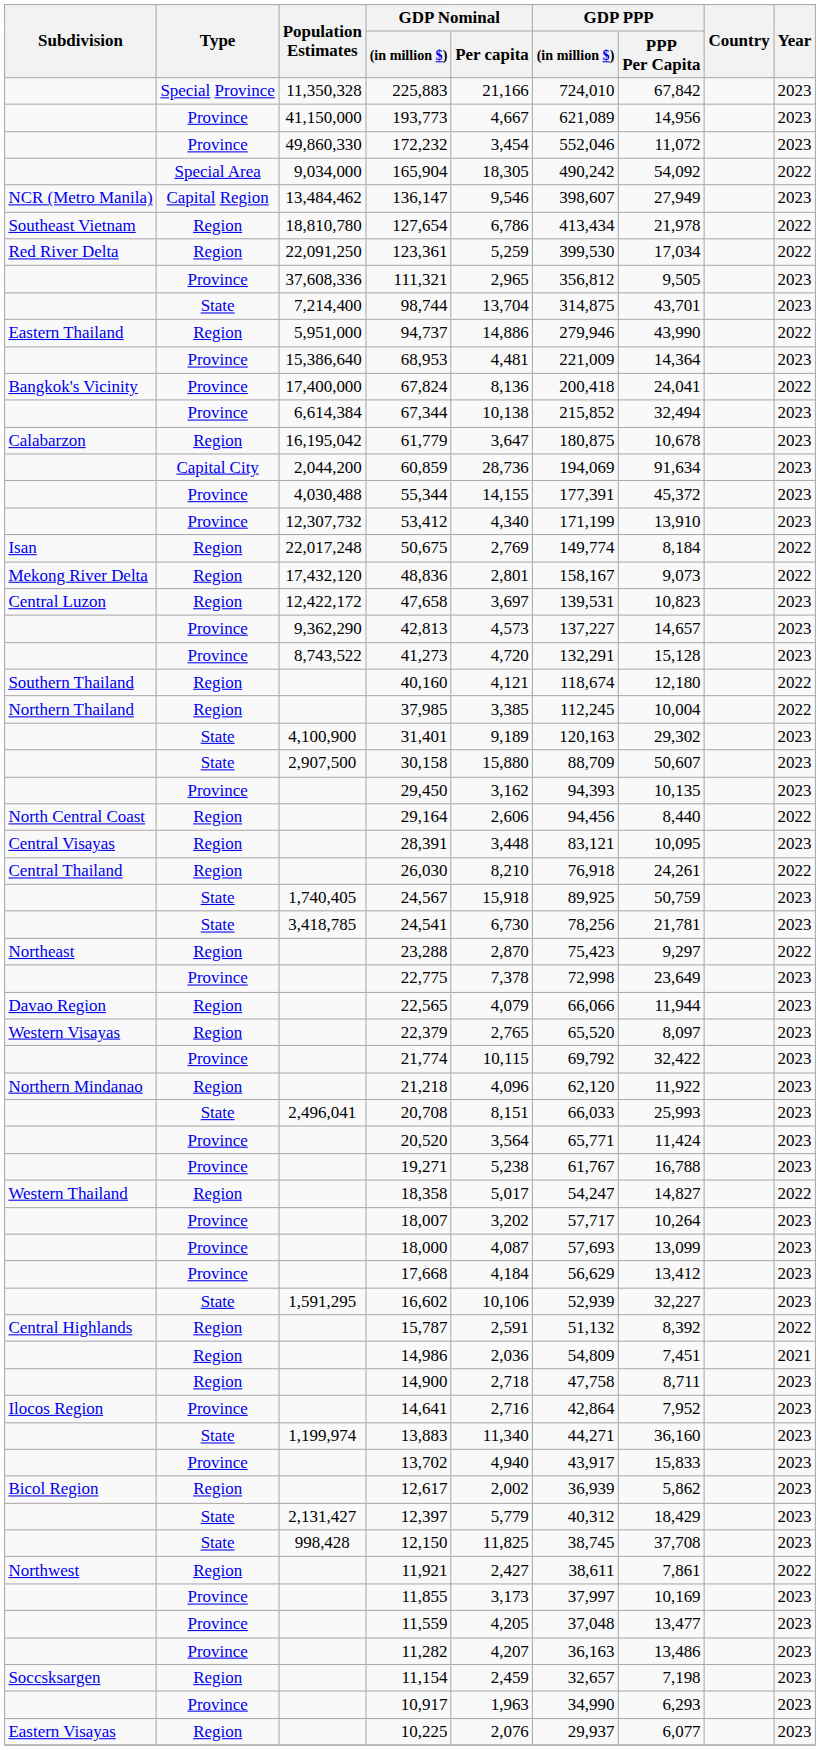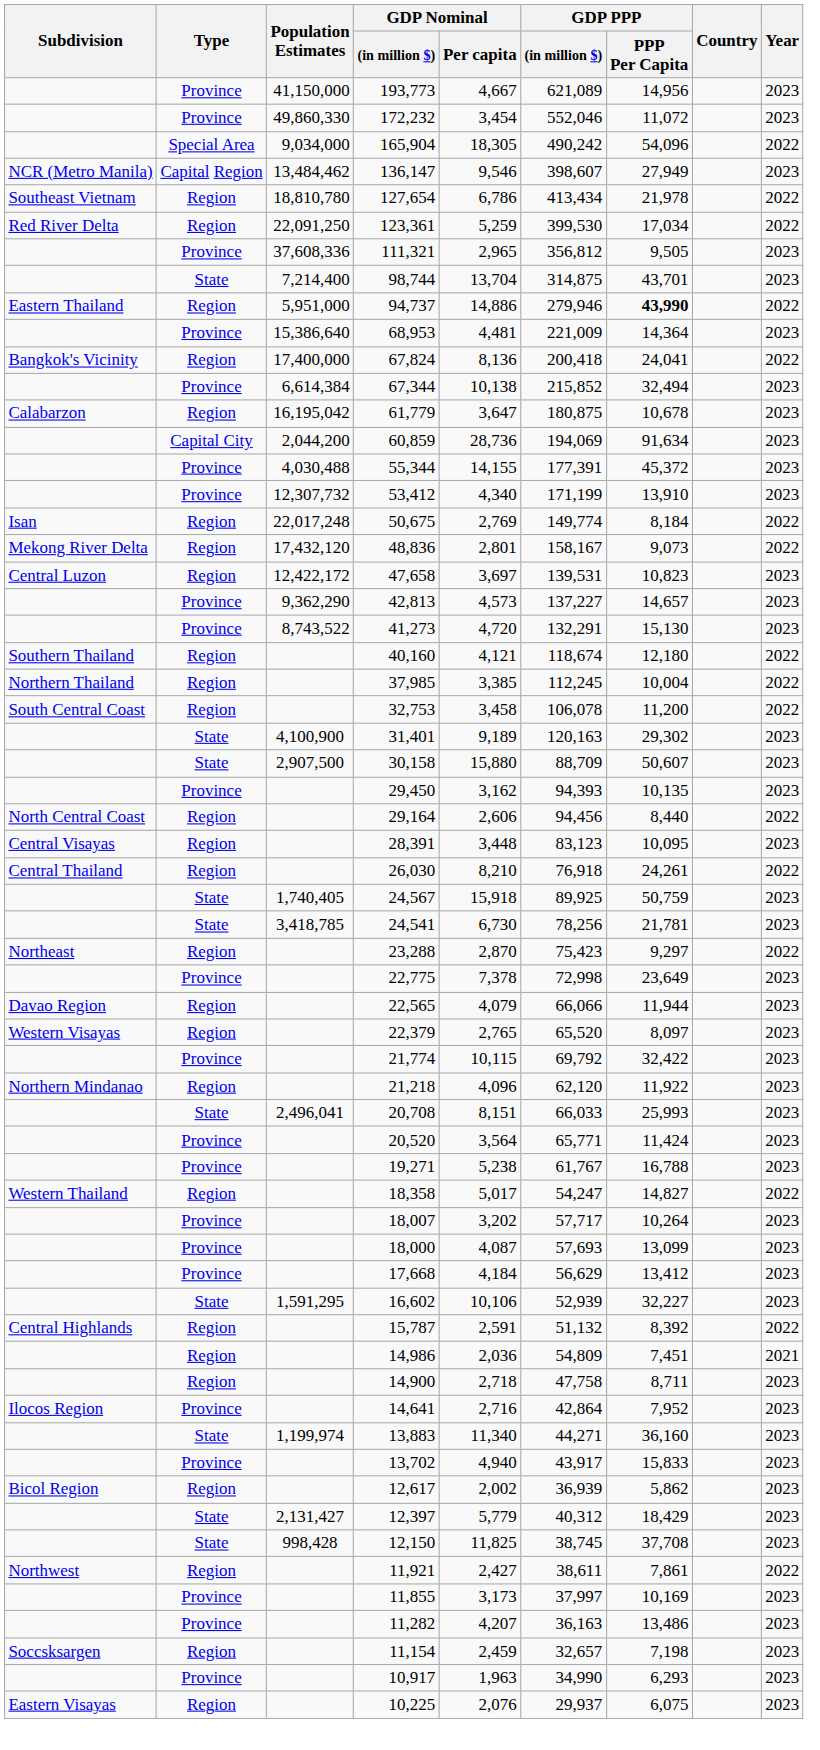- row: (420, 90)
(677, 171) 54,092 -> (665, 144) 54,096
(677, 332) normal -> (665, 306) bold
(218, 386) Province -> (212, 359) Region
(677, 655) 15,128 -> (665, 628) 15,130
+ row: (412, 709)
(591, 843) 83,121 -> (579, 843) 83,123
- row: (424, 1623)
(682, 1731) 6,077 -> (669, 1704) 6,075
